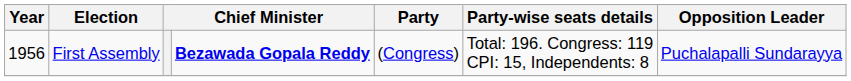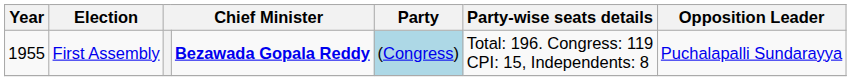(27, 52) 1956 -> (27, 52) 1955
(418, 52) no background -> (418, 52) lightblue background
